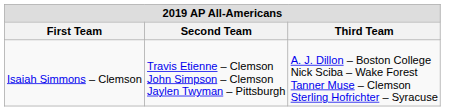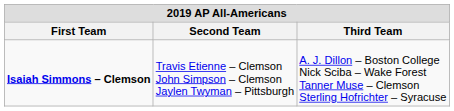(74, 79) normal -> (79, 79) bold
